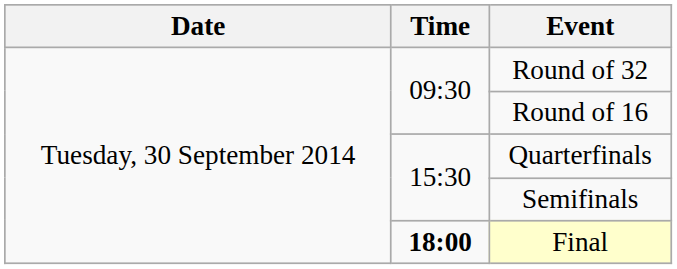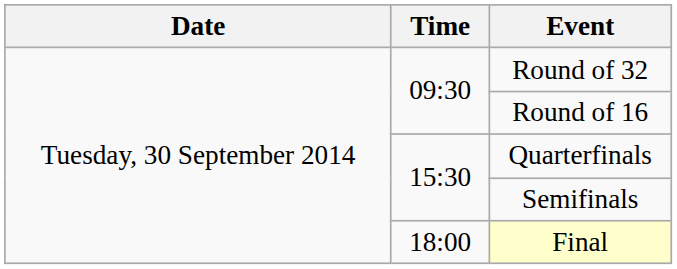(440, 241) bold -> (440, 241) normal
